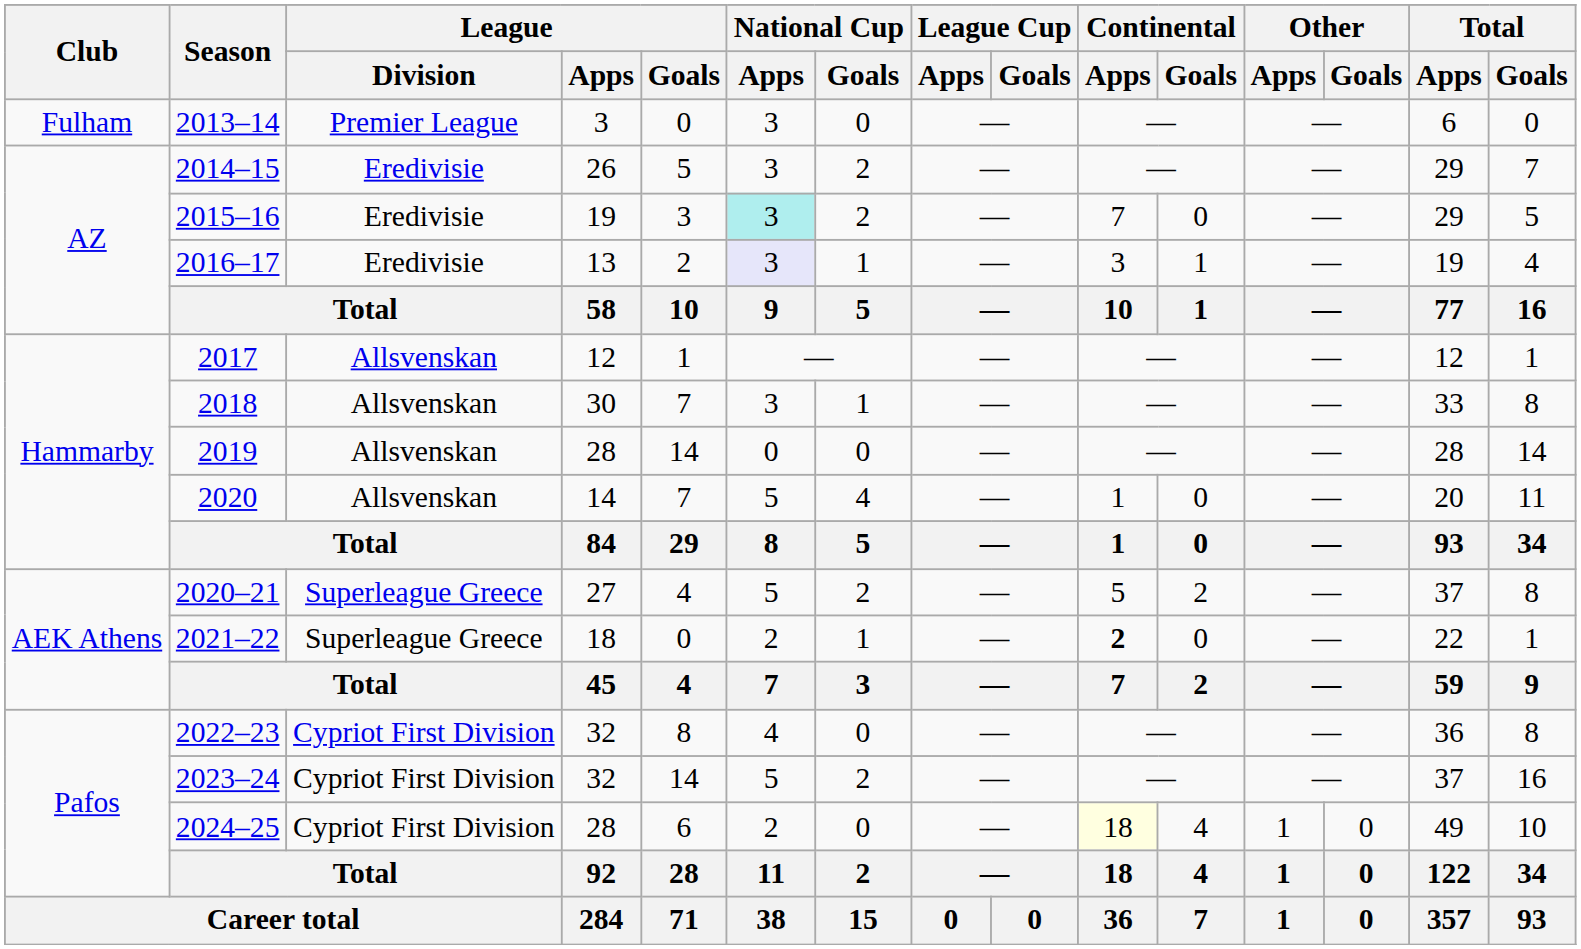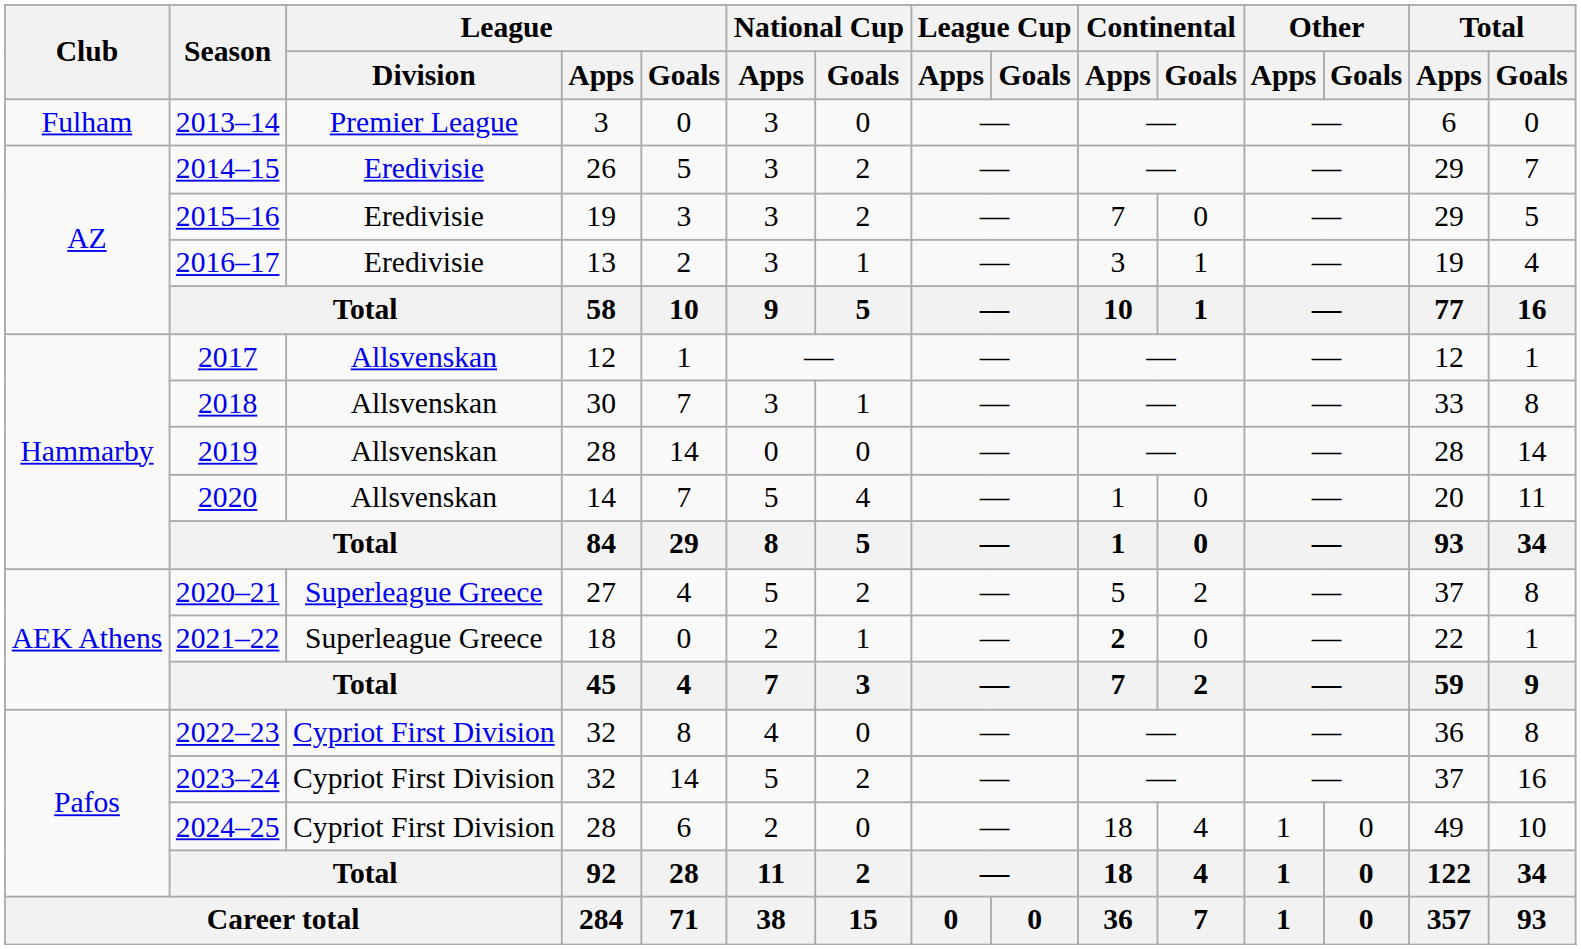(771, 215) paleturquoise background -> (771, 215) no background
(771, 262) lavender background -> (771, 262) no background
(1118, 826) lightyellow background -> (1118, 826) no background
